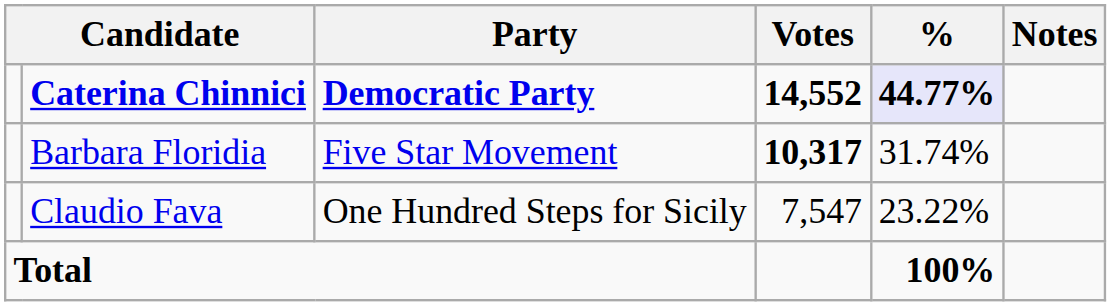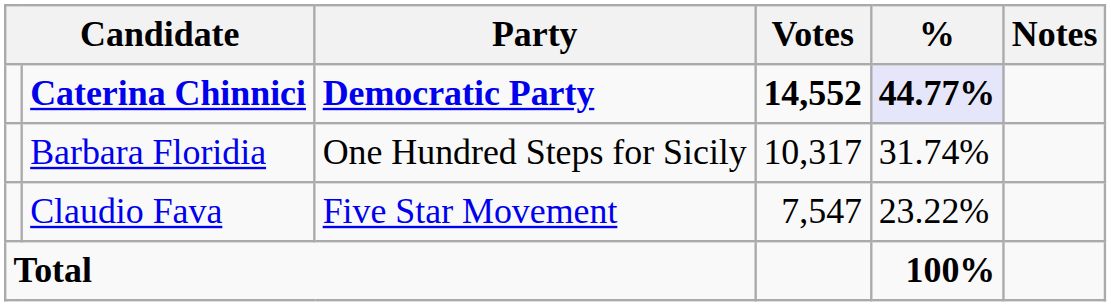(470, 152) Five Star Movement -> (535, 152) One Hundred Steps for Sicily
(813, 152) bold -> (813, 152) normal
(535, 211) One Hundred Steps for Sicily -> (470, 211) Five Star Movement
